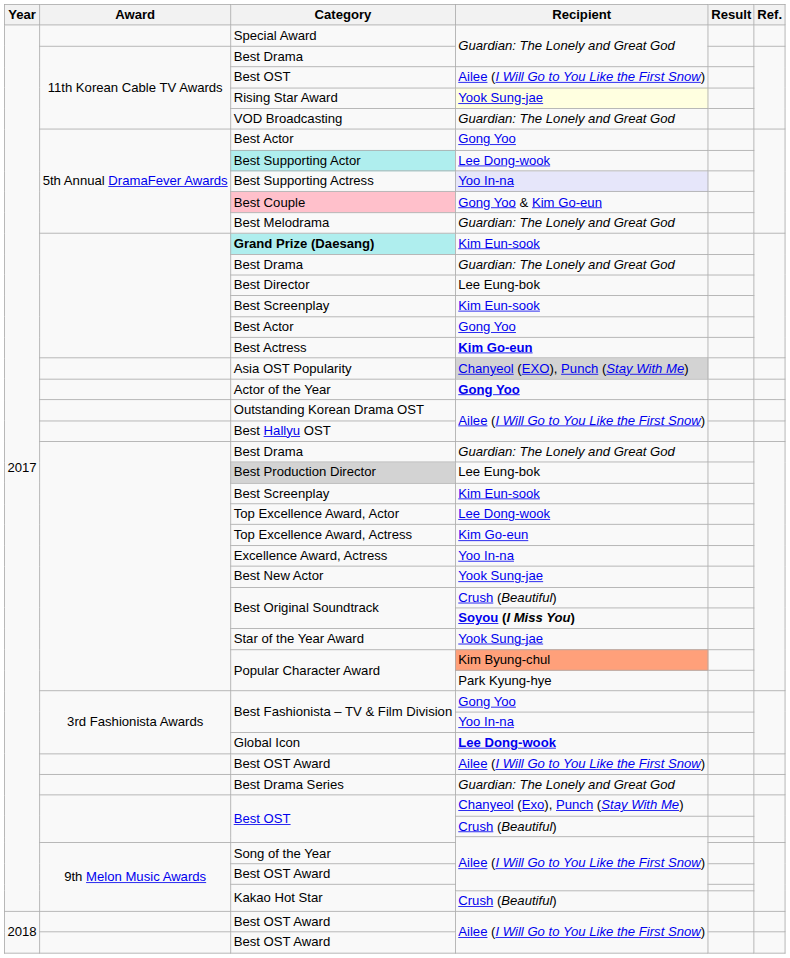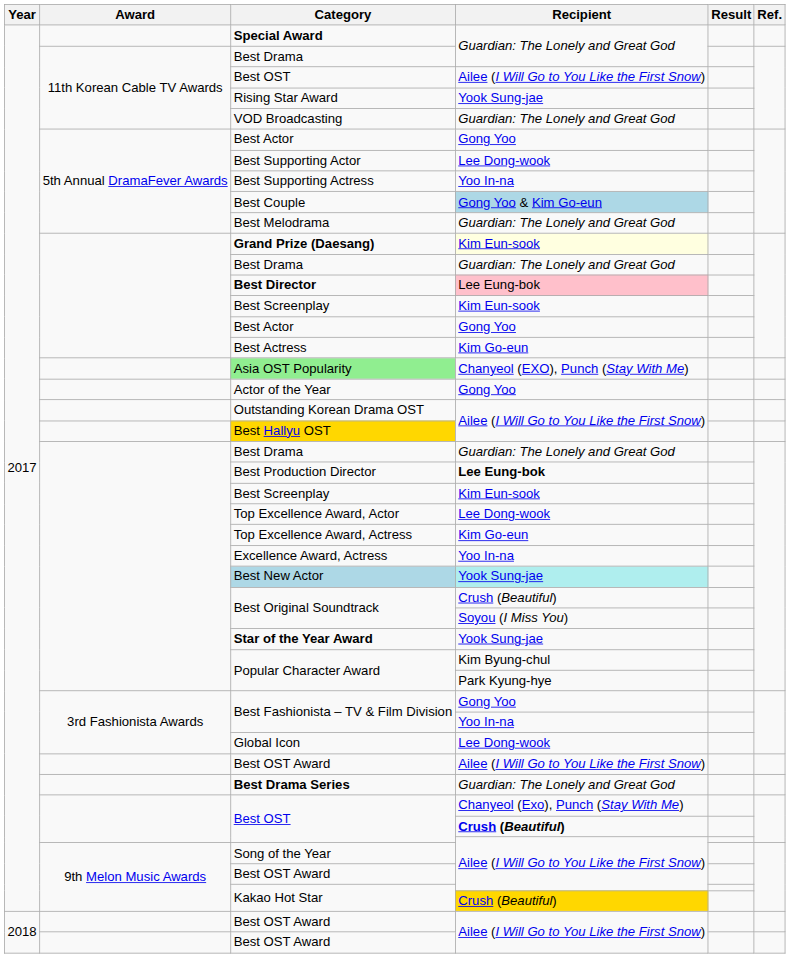(275, 35) normal -> (278, 35) bold
(501, 98) lightyellow background -> (501, 98) no background
(297, 160) paleturquoise background -> (297, 160) no background
(486, 181) lavender background -> (486, 181) no background
(269, 202) pink background -> (269, 202) no background
(530, 202) no background -> (530, 202) lightblue background
(304, 243) paleturquoise background -> (304, 243) no background
(499, 243) no background -> (499, 243) lightyellow background
(272, 285) normal -> (275, 285) bold
(499, 285) no background -> (499, 285) pink background
(495, 347) bold -> (493, 347) normal
(293, 368) no background -> (293, 368) lightgreen background
(573, 368) lightgrey background -> (573, 368) no background
(489, 389) bold -> (487, 389) normal
(282, 431) no background -> (282, 431) gold background
(305, 472) lightgrey background -> (305, 472) no background
(499, 472) normal -> (502, 472) bold
(279, 576) no background -> (279, 576) lightblue background
(501, 576) no background -> (501, 576) paleturquoise background
(517, 618) bold -> (513, 618) normal
(299, 639) normal -> (303, 639) bold
(504, 659) lightsalmon background -> (504, 659) no background
(507, 743) bold -> (504, 743) normal
(289, 784) normal -> (292, 784) bold
(507, 826) normal -> (511, 826) bold
(507, 900) no background -> (507, 900) gold background
